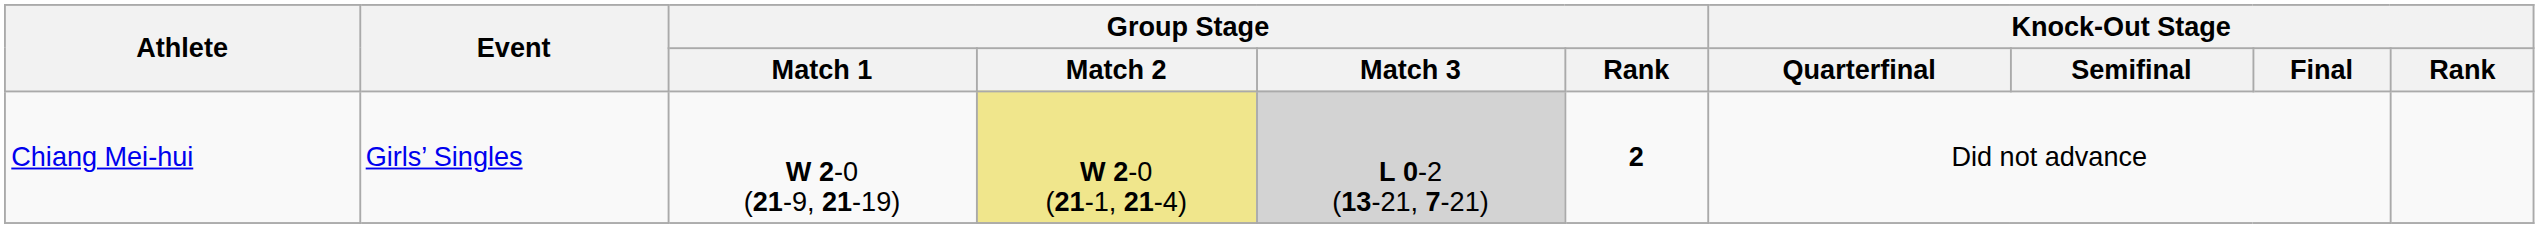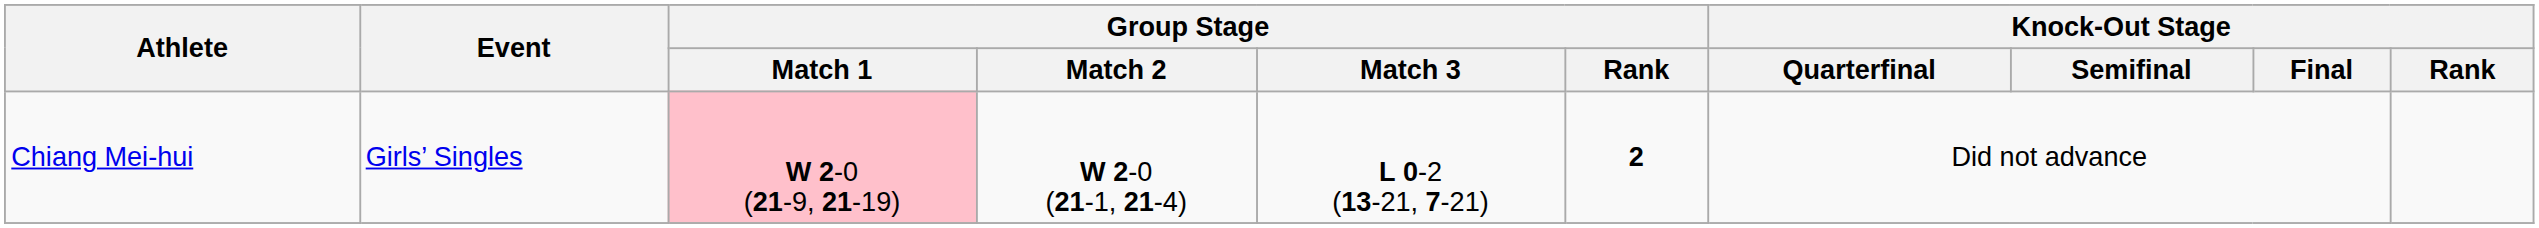(822, 187) no background -> (822, 187) pink background
(1116, 187) khaki background -> (1116, 187) no background
(1410, 187) lightgrey background -> (1410, 187) no background
